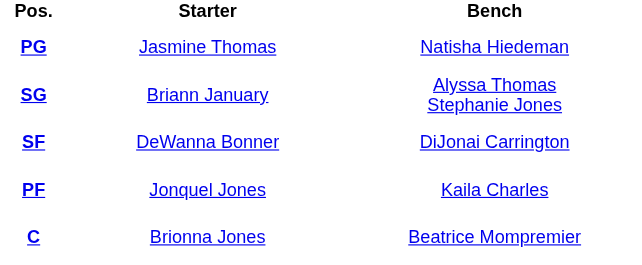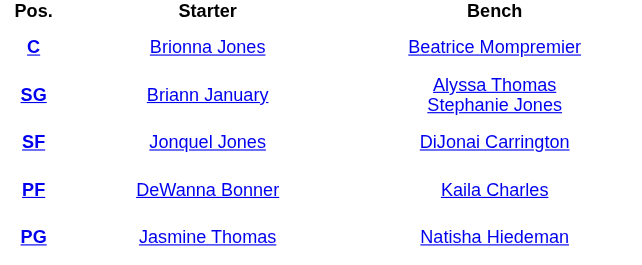rows swapped: (34, 47) <-> (34, 237)
(208, 142) DeWanna Bonner -> (208, 142) Jonquel Jones
(208, 190) Jonquel Jones -> (208, 190) DeWanna Bonner
